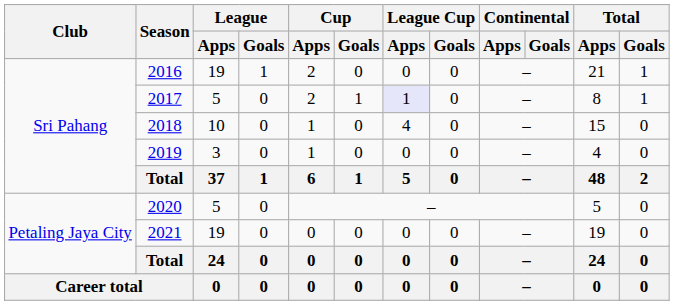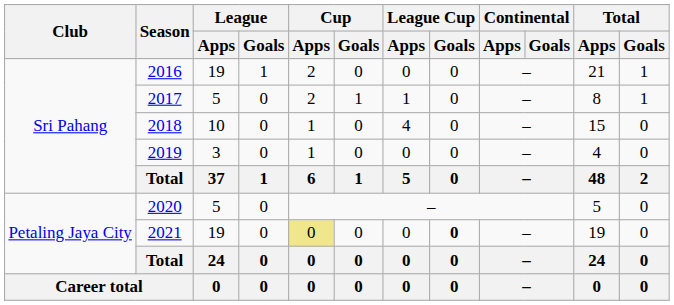(406, 98) lavender background -> (406, 98) no background
(311, 233) no background -> (311, 233) khaki background
(454, 233) normal -> (454, 233) bold
